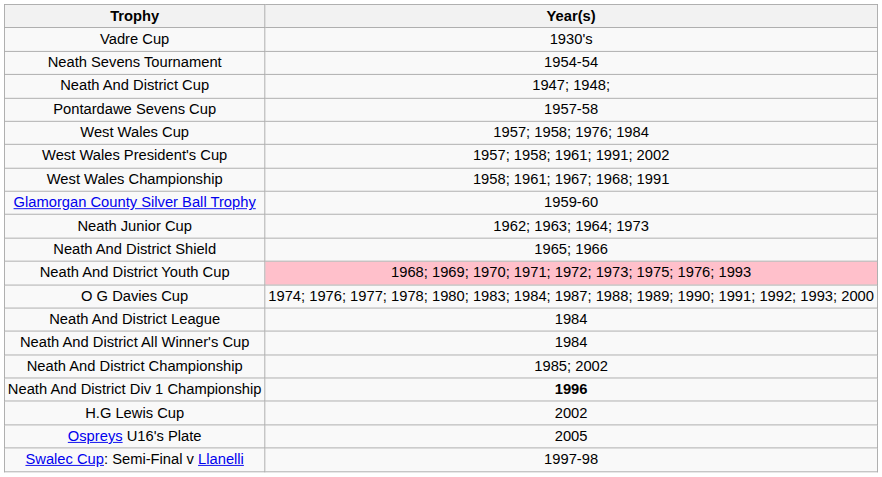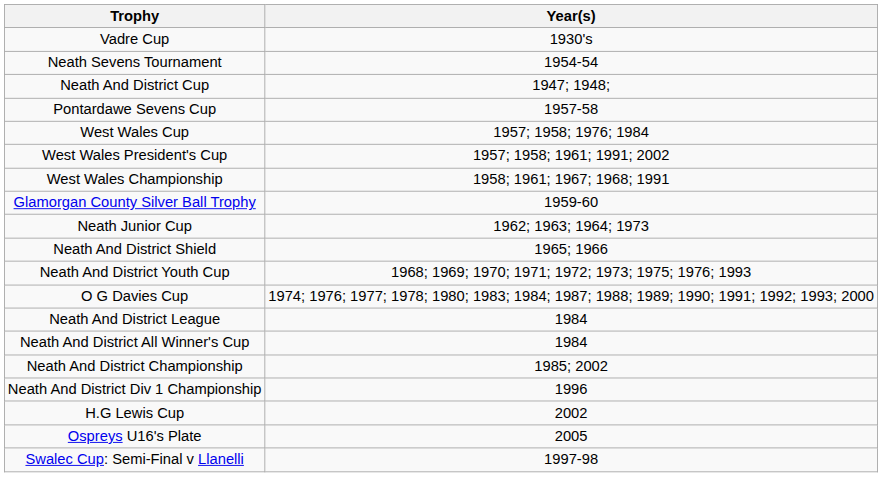(571, 272) pink background -> (571, 272) no background
(571, 389) bold -> (571, 389) normal
